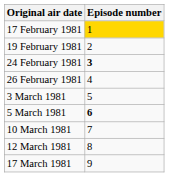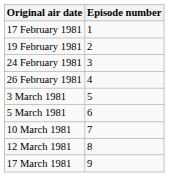(90, 29) gold background -> (90, 29) no background
(90, 63) bold -> (90, 63) normal
(90, 113) bold -> (90, 113) normal
